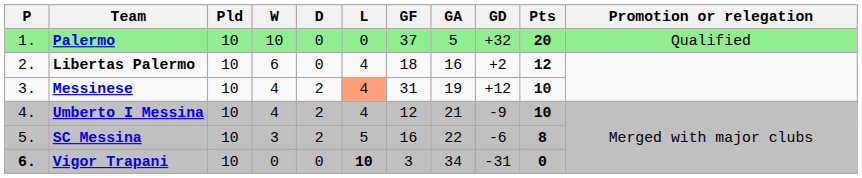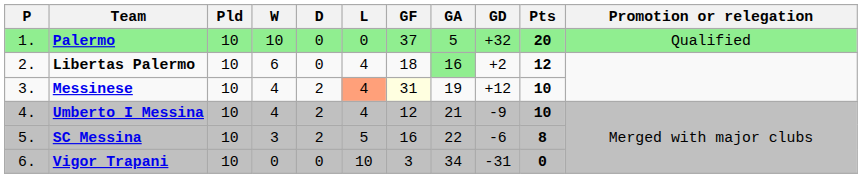(453, 65) no background -> (453, 65) lightgreen background
(409, 89) no background -> (409, 89) lightyellow background
(27, 162) bold -> (27, 162) normal
(364, 162) bold -> (364, 162) normal
